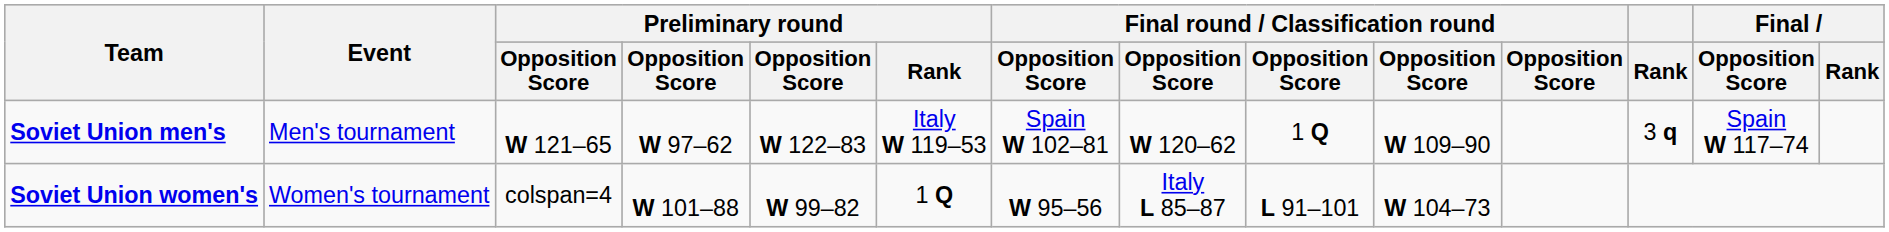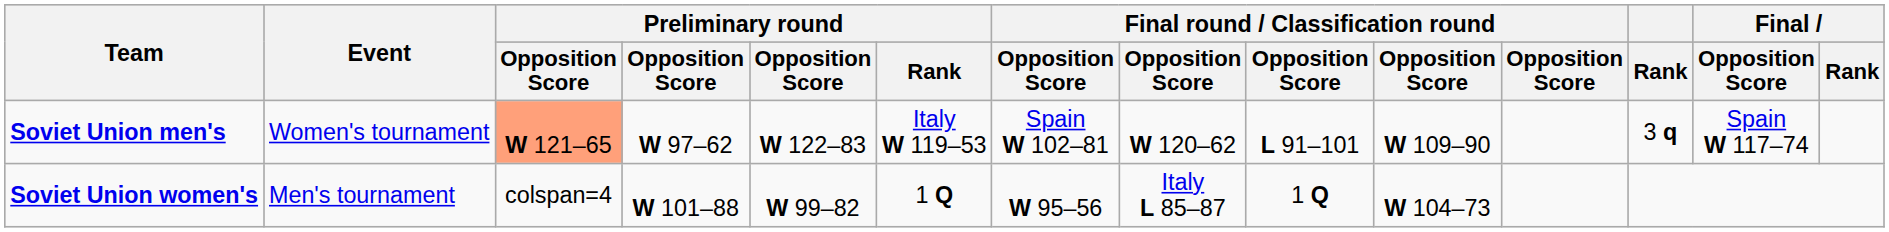(362, 133) Men's tournament -> (379, 133) Women's tournament
(558, 145) no background -> (558, 145) lightsalmon background
(1310, 133) 1 Q -> (1310, 145) L 91–101
(379, 195) Women's tournament -> (362, 195) Men's tournament
(1310, 208) L 91–101 -> (1310, 195) 1 Q
